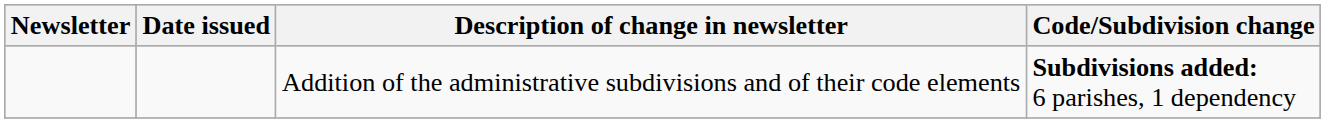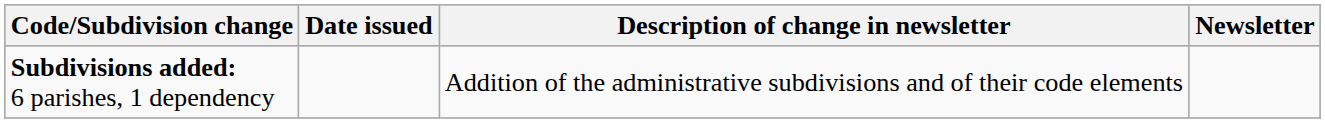columns swapped: (71, 25) <-> (1173, 25)
